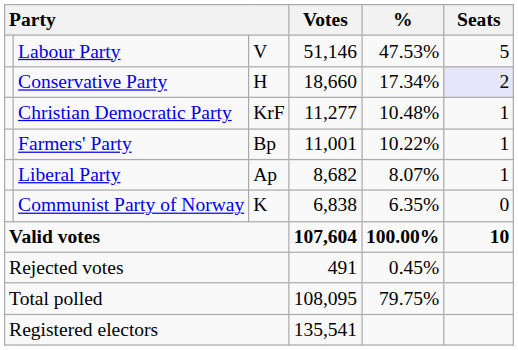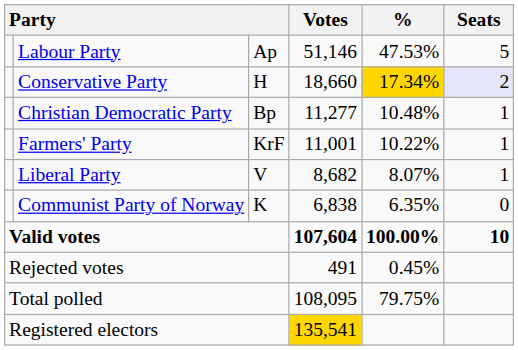(260, 50) V -> (265, 50) Ap
(409, 81) no background -> (409, 81) gold background
(269, 112) KrF -> (265, 112) Bp
(265, 143) Bp -> (269, 143) KrF
(265, 174) Ap -> (260, 174) V
(325, 329) no background -> (325, 329) gold background
